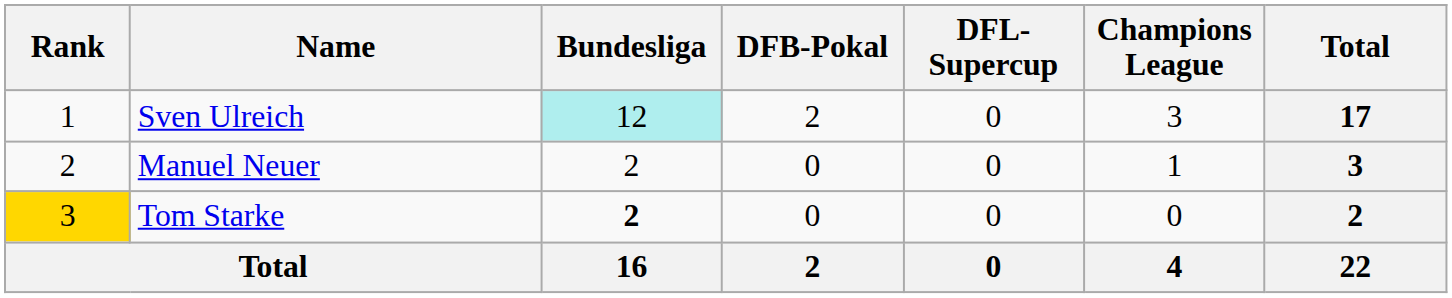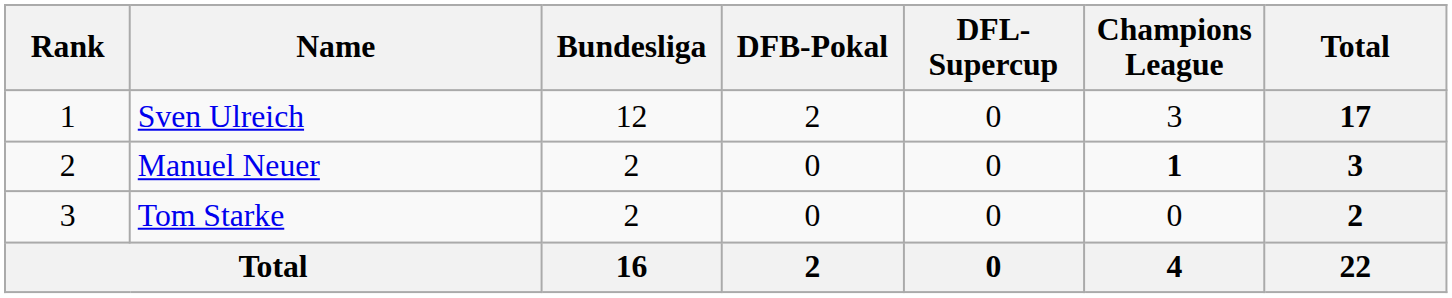(632, 115) paleturquoise background -> (632, 115) no background
(1174, 165) normal -> (1174, 165) bold
(68, 215) gold background -> (68, 215) no background
(632, 215) bold -> (632, 215) normal
